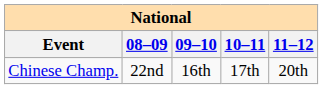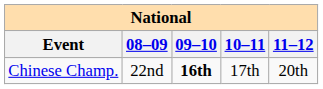(196, 70) normal -> (196, 70) bold
